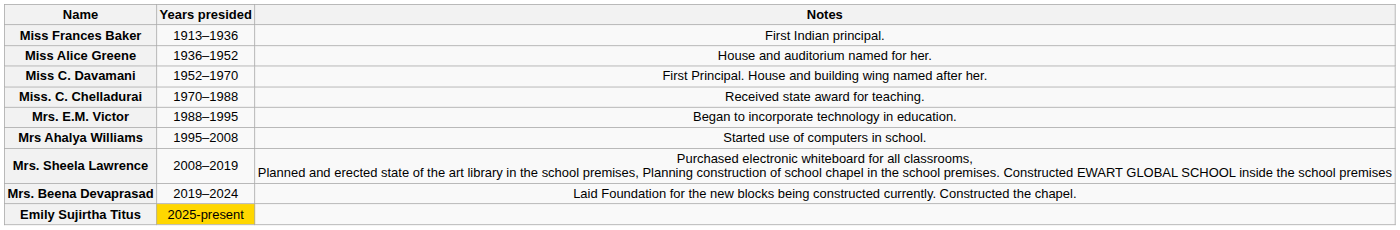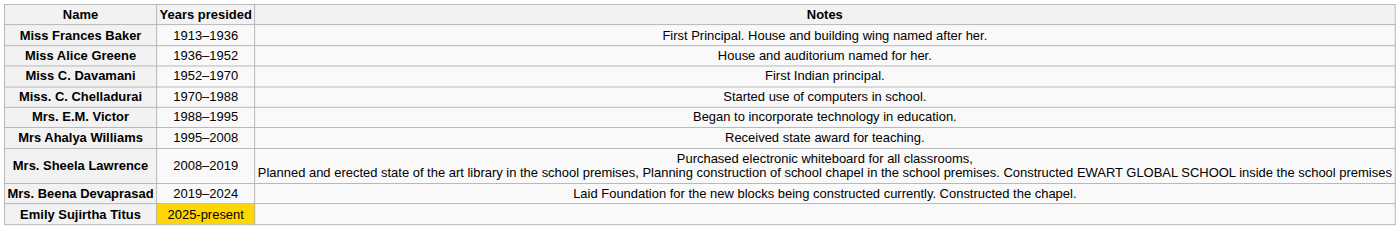(825, 35) First Indian principal. -> (825, 35) First Principal. House and building wing named after her.
(825, 76) First Principal. House and building wing named after her. -> (825, 76) First Indian principal.
(825, 96) Received state award for teaching. -> (825, 96) Started use of computers in school.
(825, 138) Started use of computers in school. -> (825, 138) Received state award for teaching.
